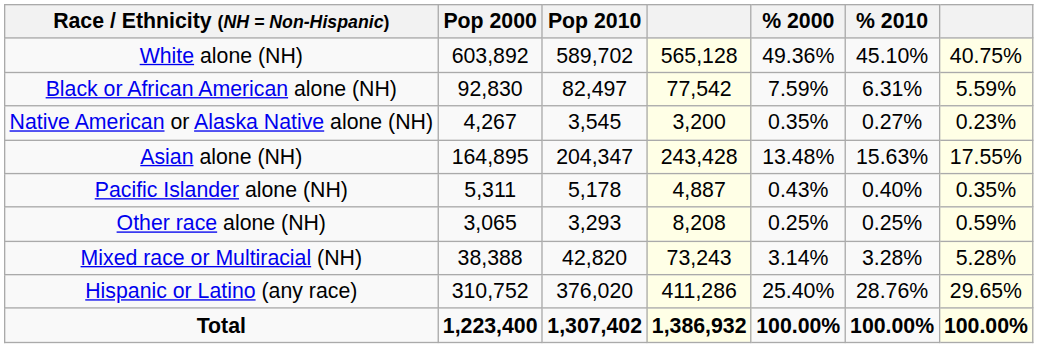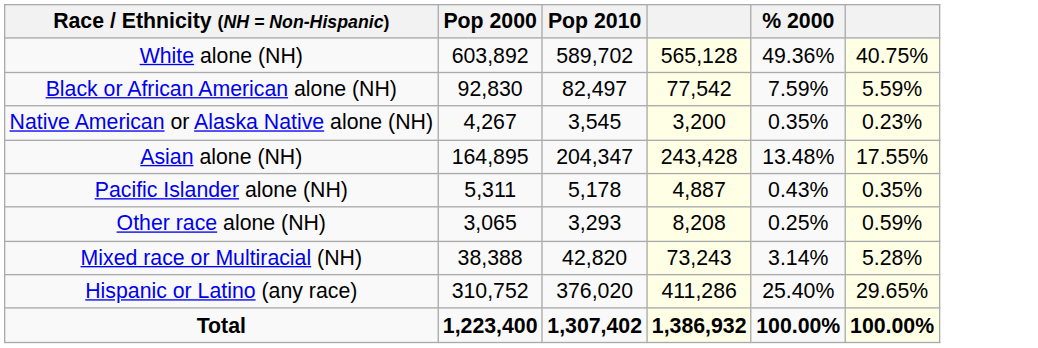- column: (892, 21)
